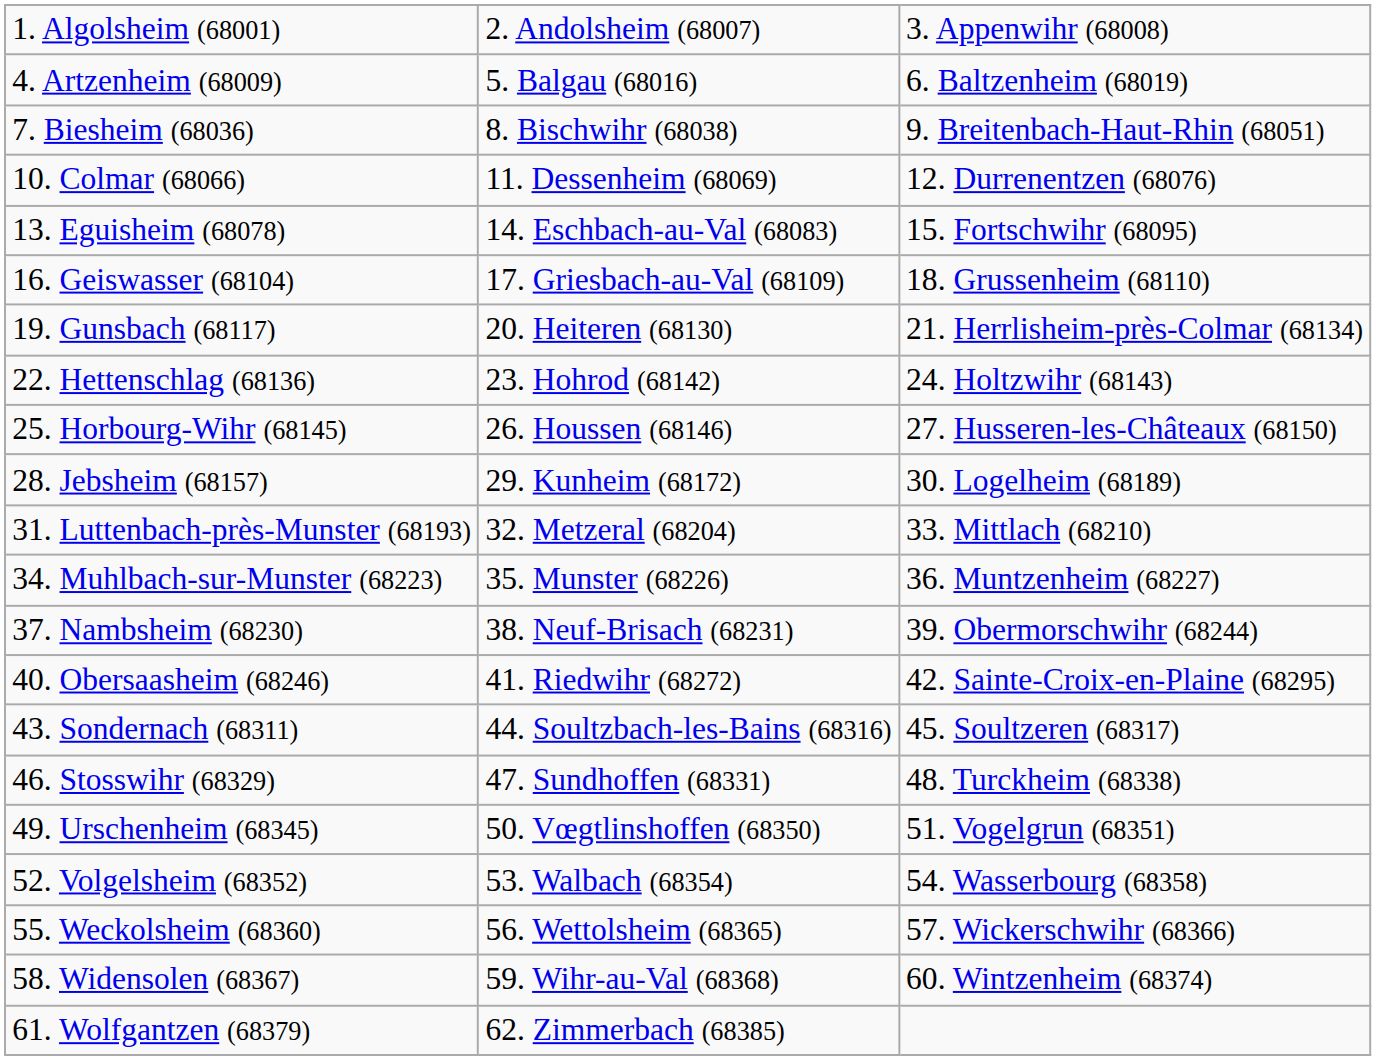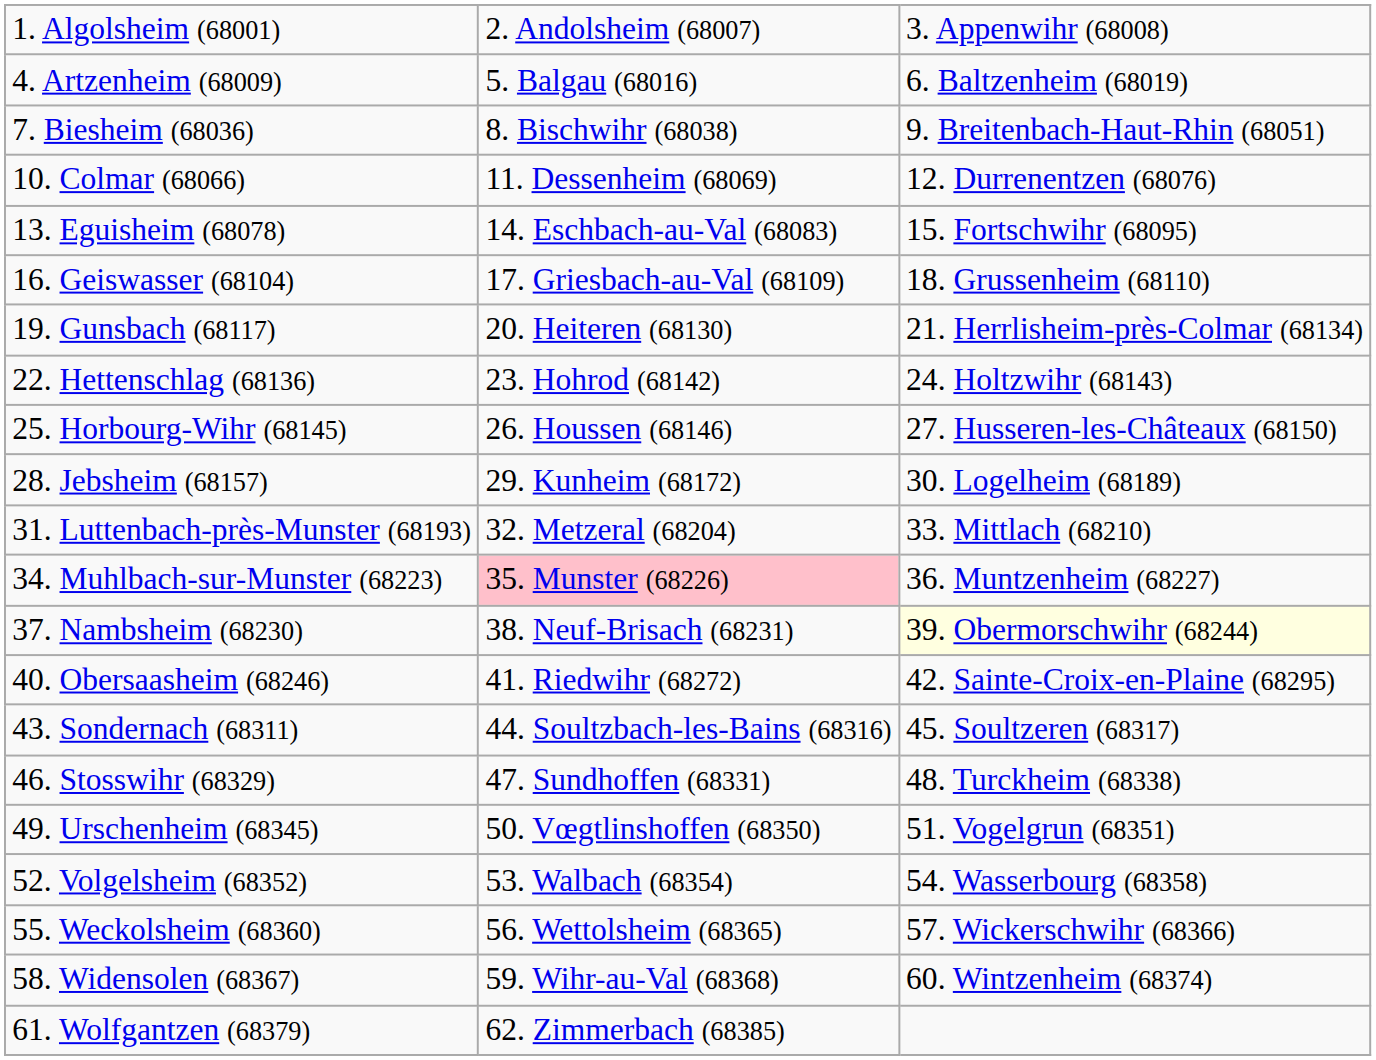(607, 579) no background -> (607, 579) pink background
(1082, 629) no background -> (1082, 629) lightyellow background
